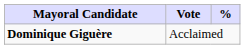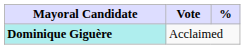(60, 34) no background -> (60, 34) paleturquoise background
